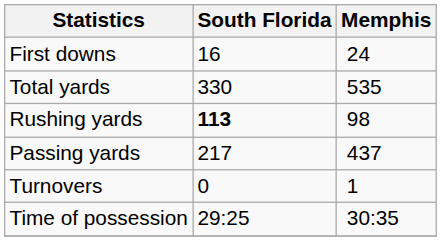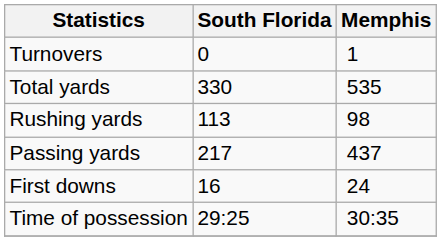rows swapped: (63, 53) <-> (56, 185)
(214, 119) bold -> (214, 119) normal
